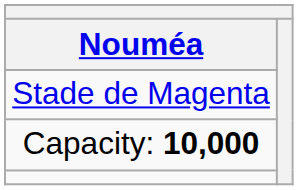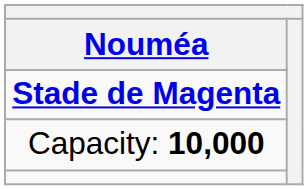(141, 94) normal -> (146, 94) bold
